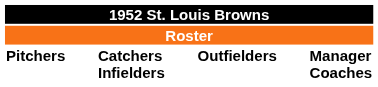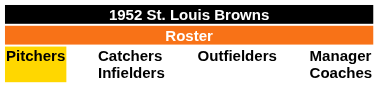(36, 56) no background -> (36, 56) gold background
